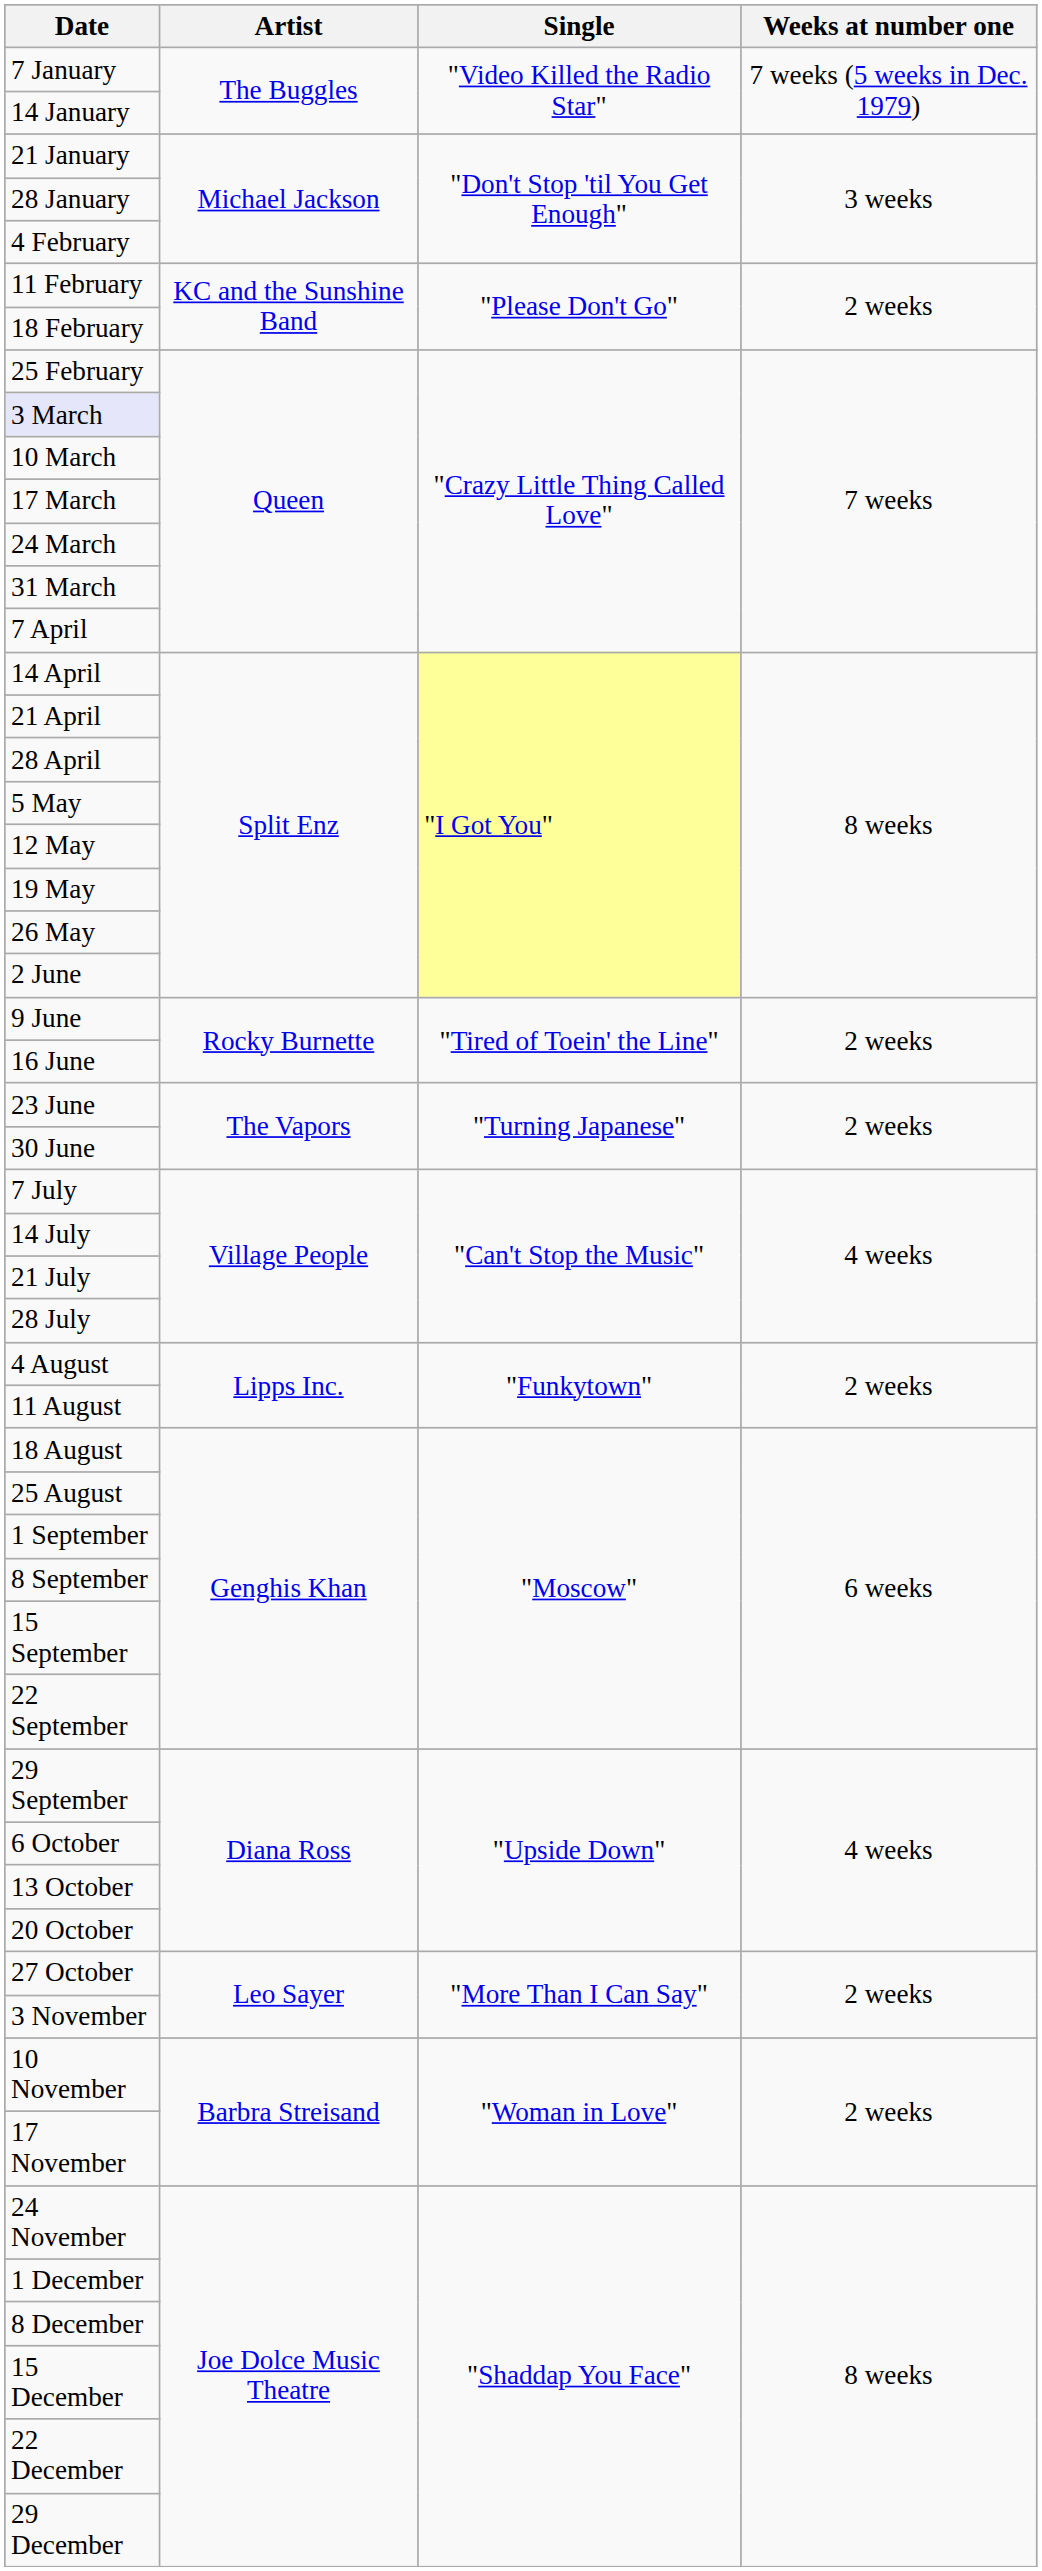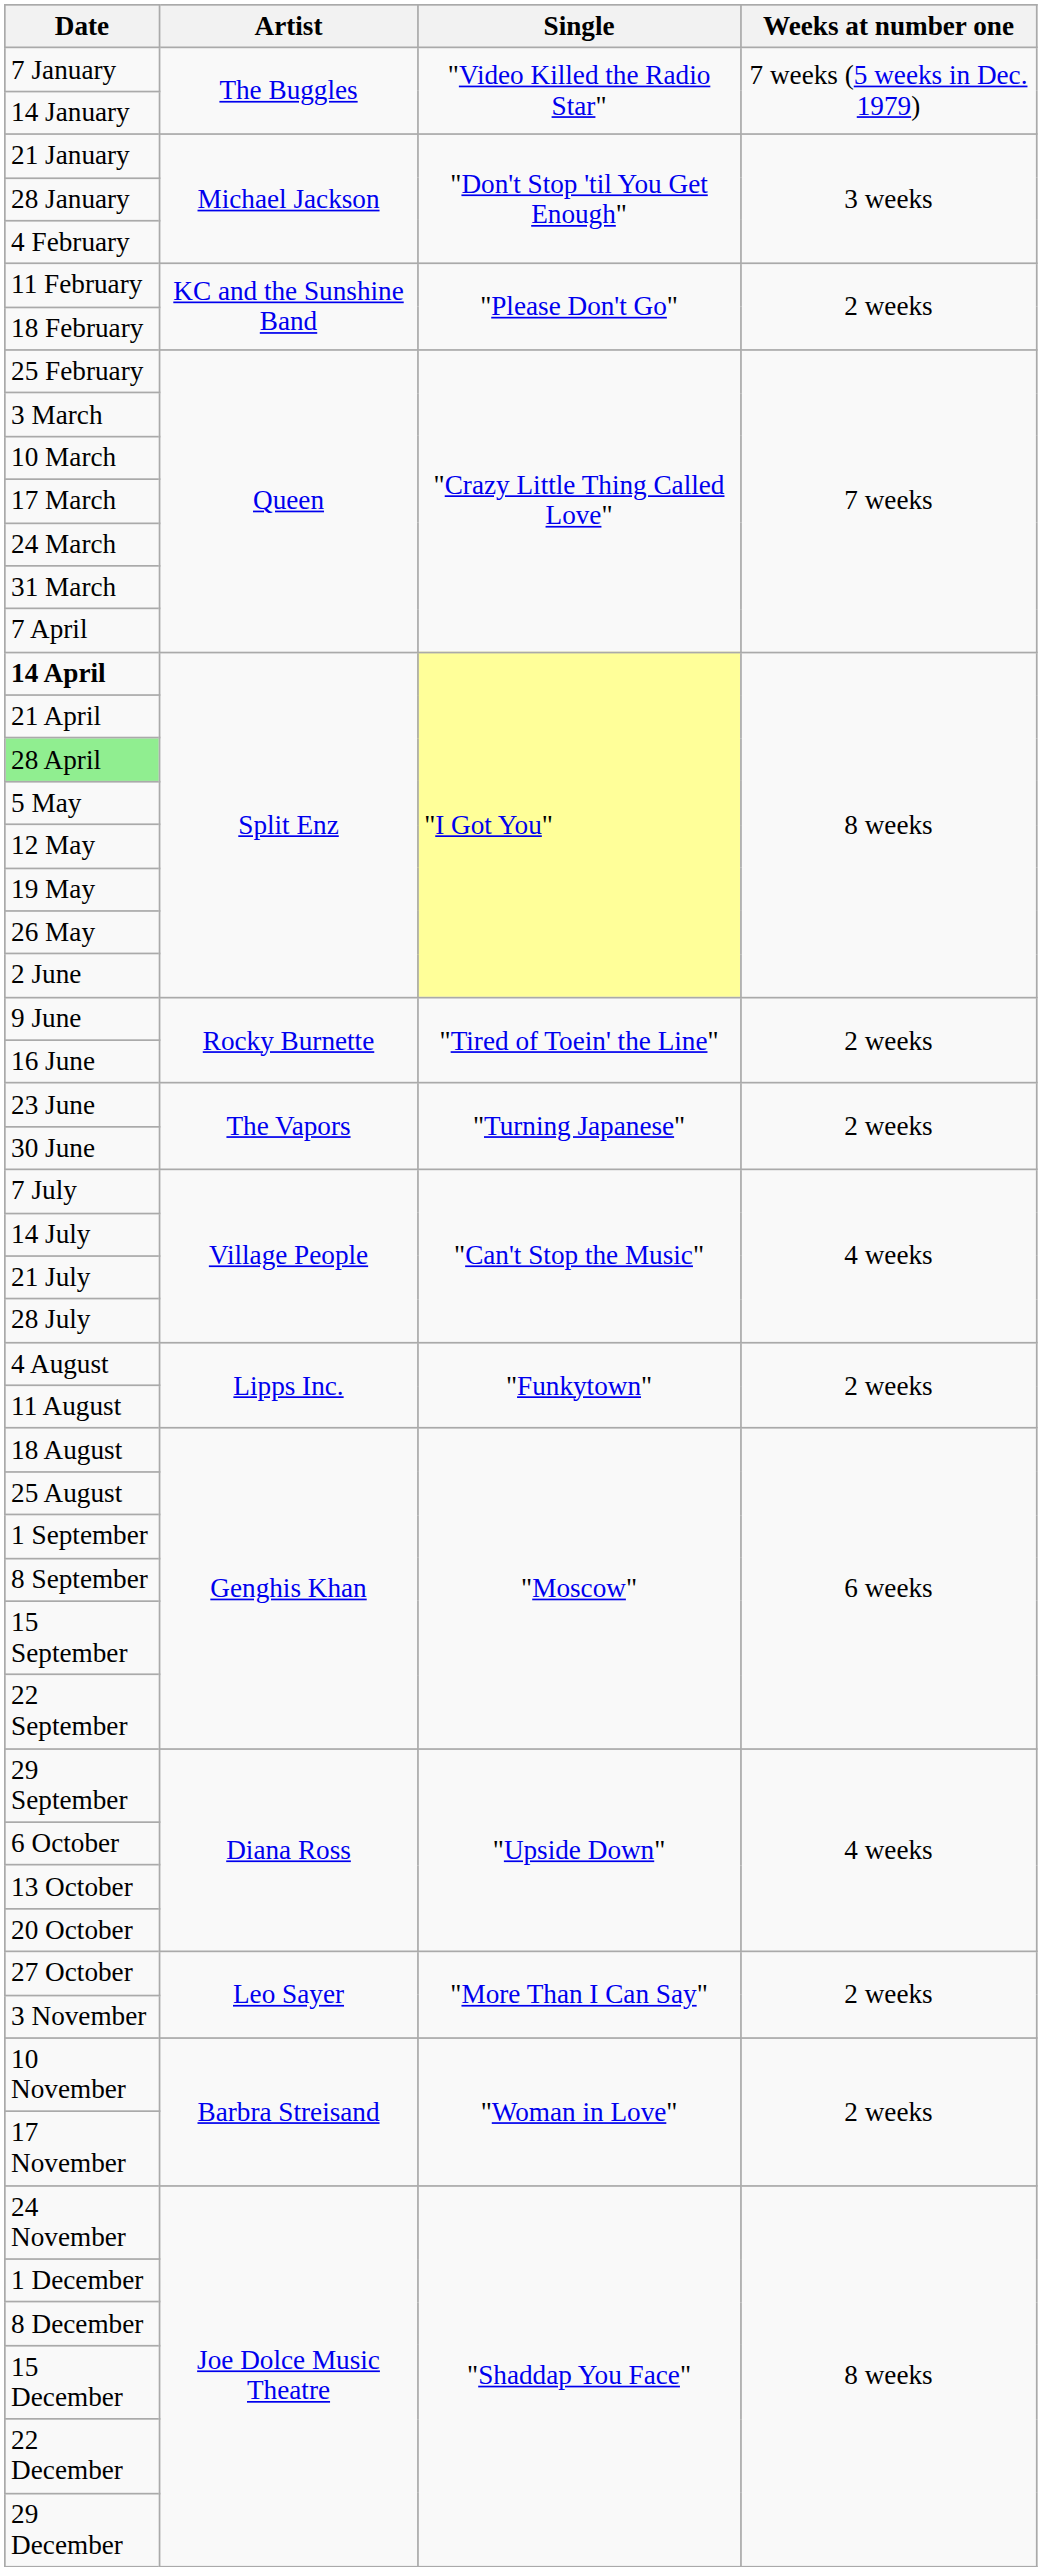(57, 414) lavender background -> (57, 414) no background
(56, 673) normal -> (58, 673) bold
(56, 759) no background -> (56, 759) lightgreen background
